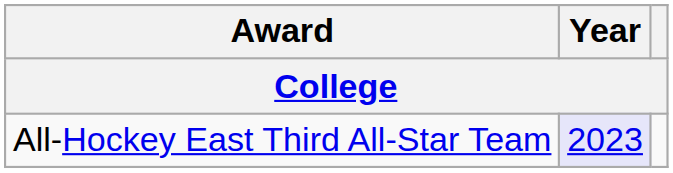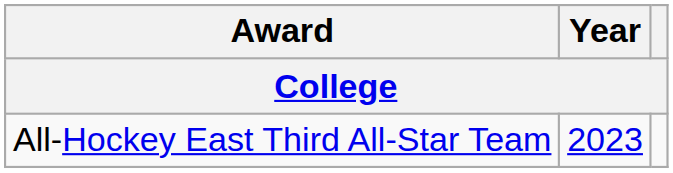(605, 139) lavender background -> (605, 139) no background
